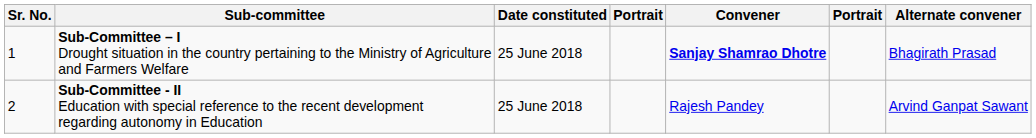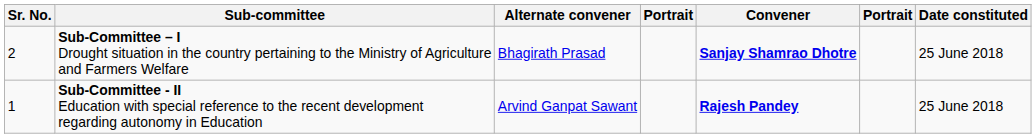columns swapped: (552, 15) <-> (958, 15)
(12, 53) 1 -> (12, 53) 2
(12, 106) 2 -> (12, 106) 1
(716, 106) normal -> (749, 106) bold
